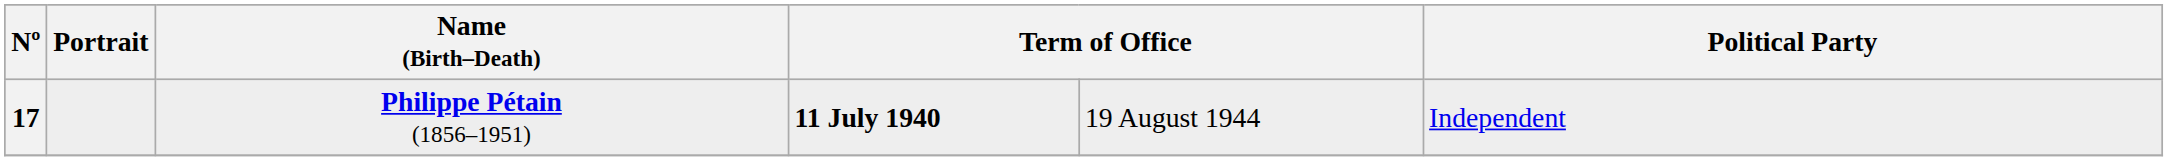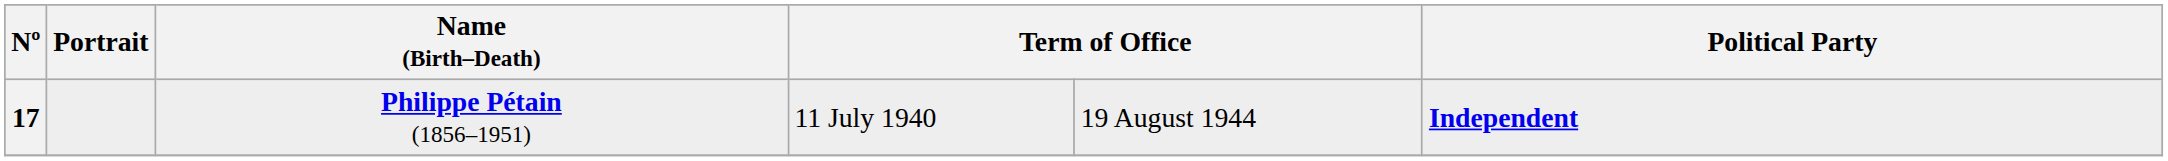(868, 117) bold -> (865, 117) normal
(1498, 117) normal -> (1504, 117) bold
